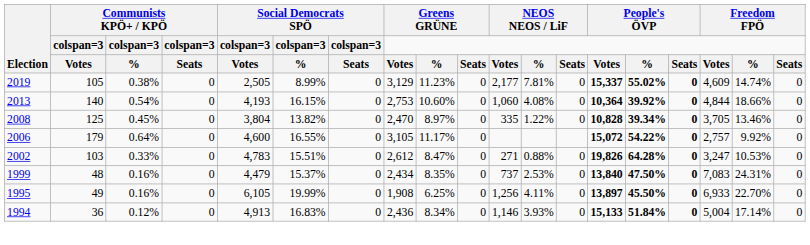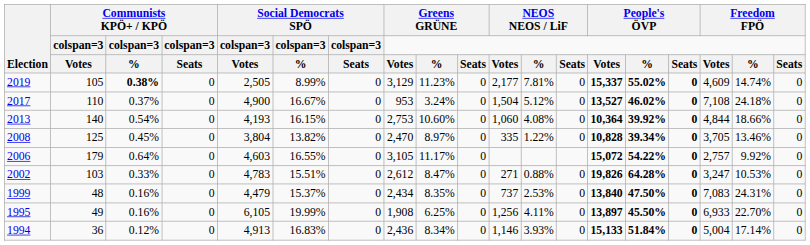(144, 82) normal -> (143, 82) bold
+ row: (19, 100)
(257, 138) 4,600 -> (257, 156) 4,603
